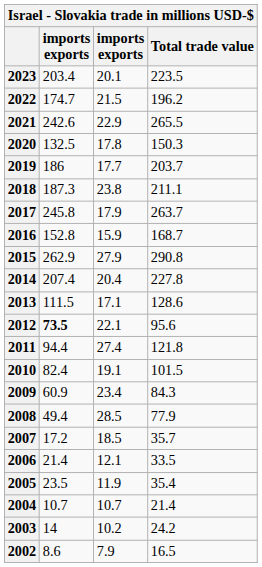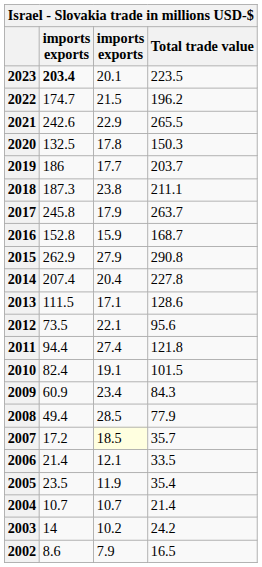(59, 76) normal -> (59, 76) bold
(55, 325) bold -> (55, 325) normal
(109, 438) no background -> (109, 438) lightyellow background
